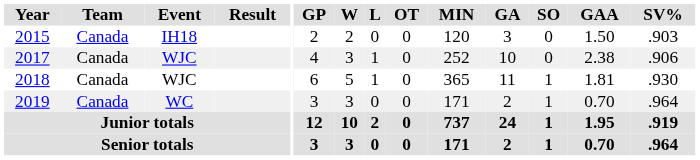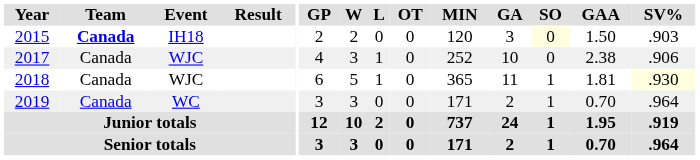(103, 36) normal -> (106, 36) bold
(549, 36) no background -> (551, 36) lightyellow background
(663, 79) no background -> (663, 79) lightyellow background
